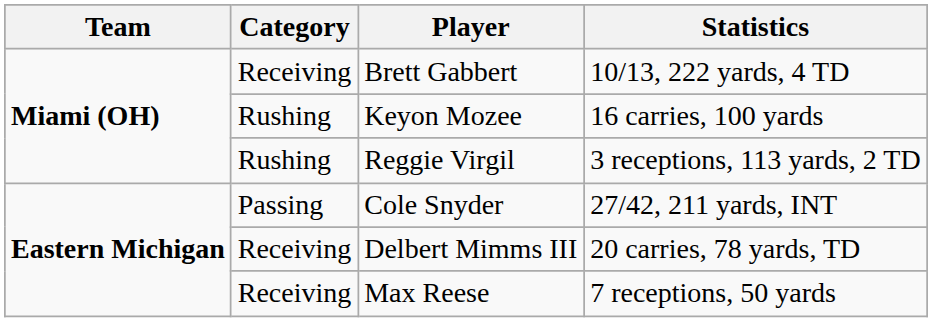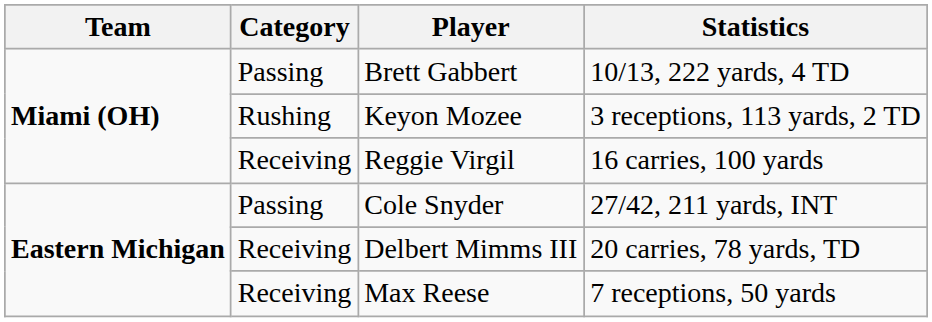(295, 71) Receiving -> (281, 71) Passing
(707, 115) 16 carries, 100 yards -> (755, 115) 3 receptions, 113 yards, 2 TD
(284, 159) Rushing -> (295, 159) Receiving
(755, 159) 3 receptions, 113 yards, 2 TD -> (707, 159) 16 carries, 100 yards
